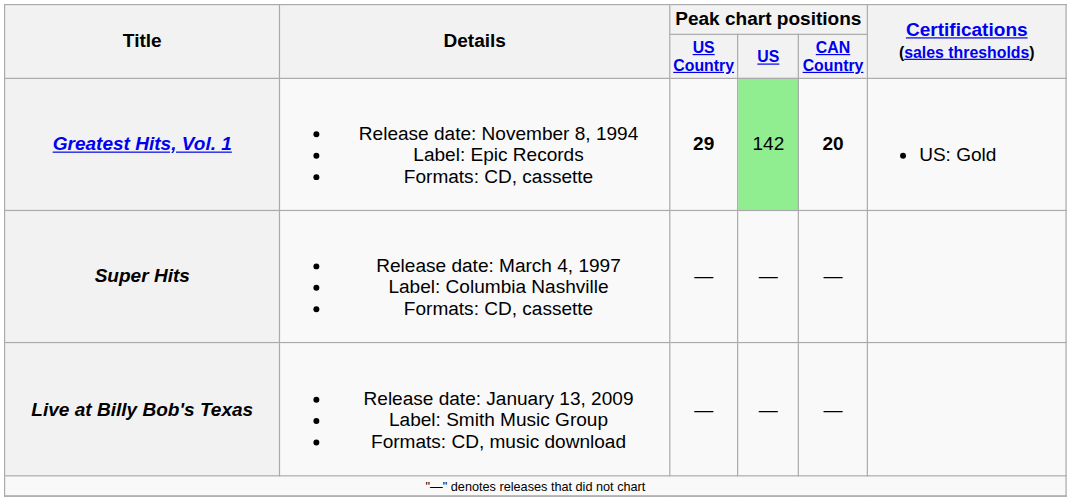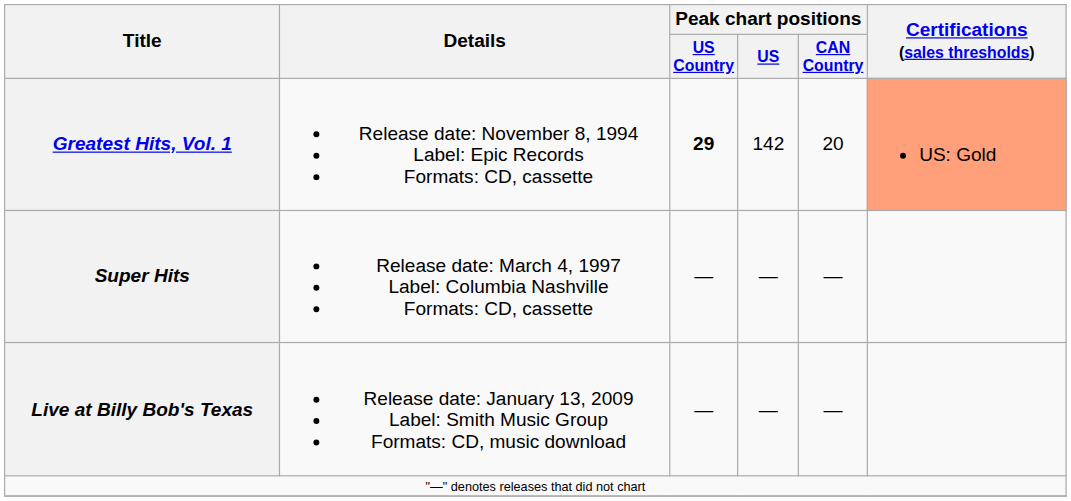(768, 144) lightgreen background -> (768, 144) no background
(833, 144) bold -> (833, 144) normal
(967, 155) no background -> (967, 155) lightsalmon background
